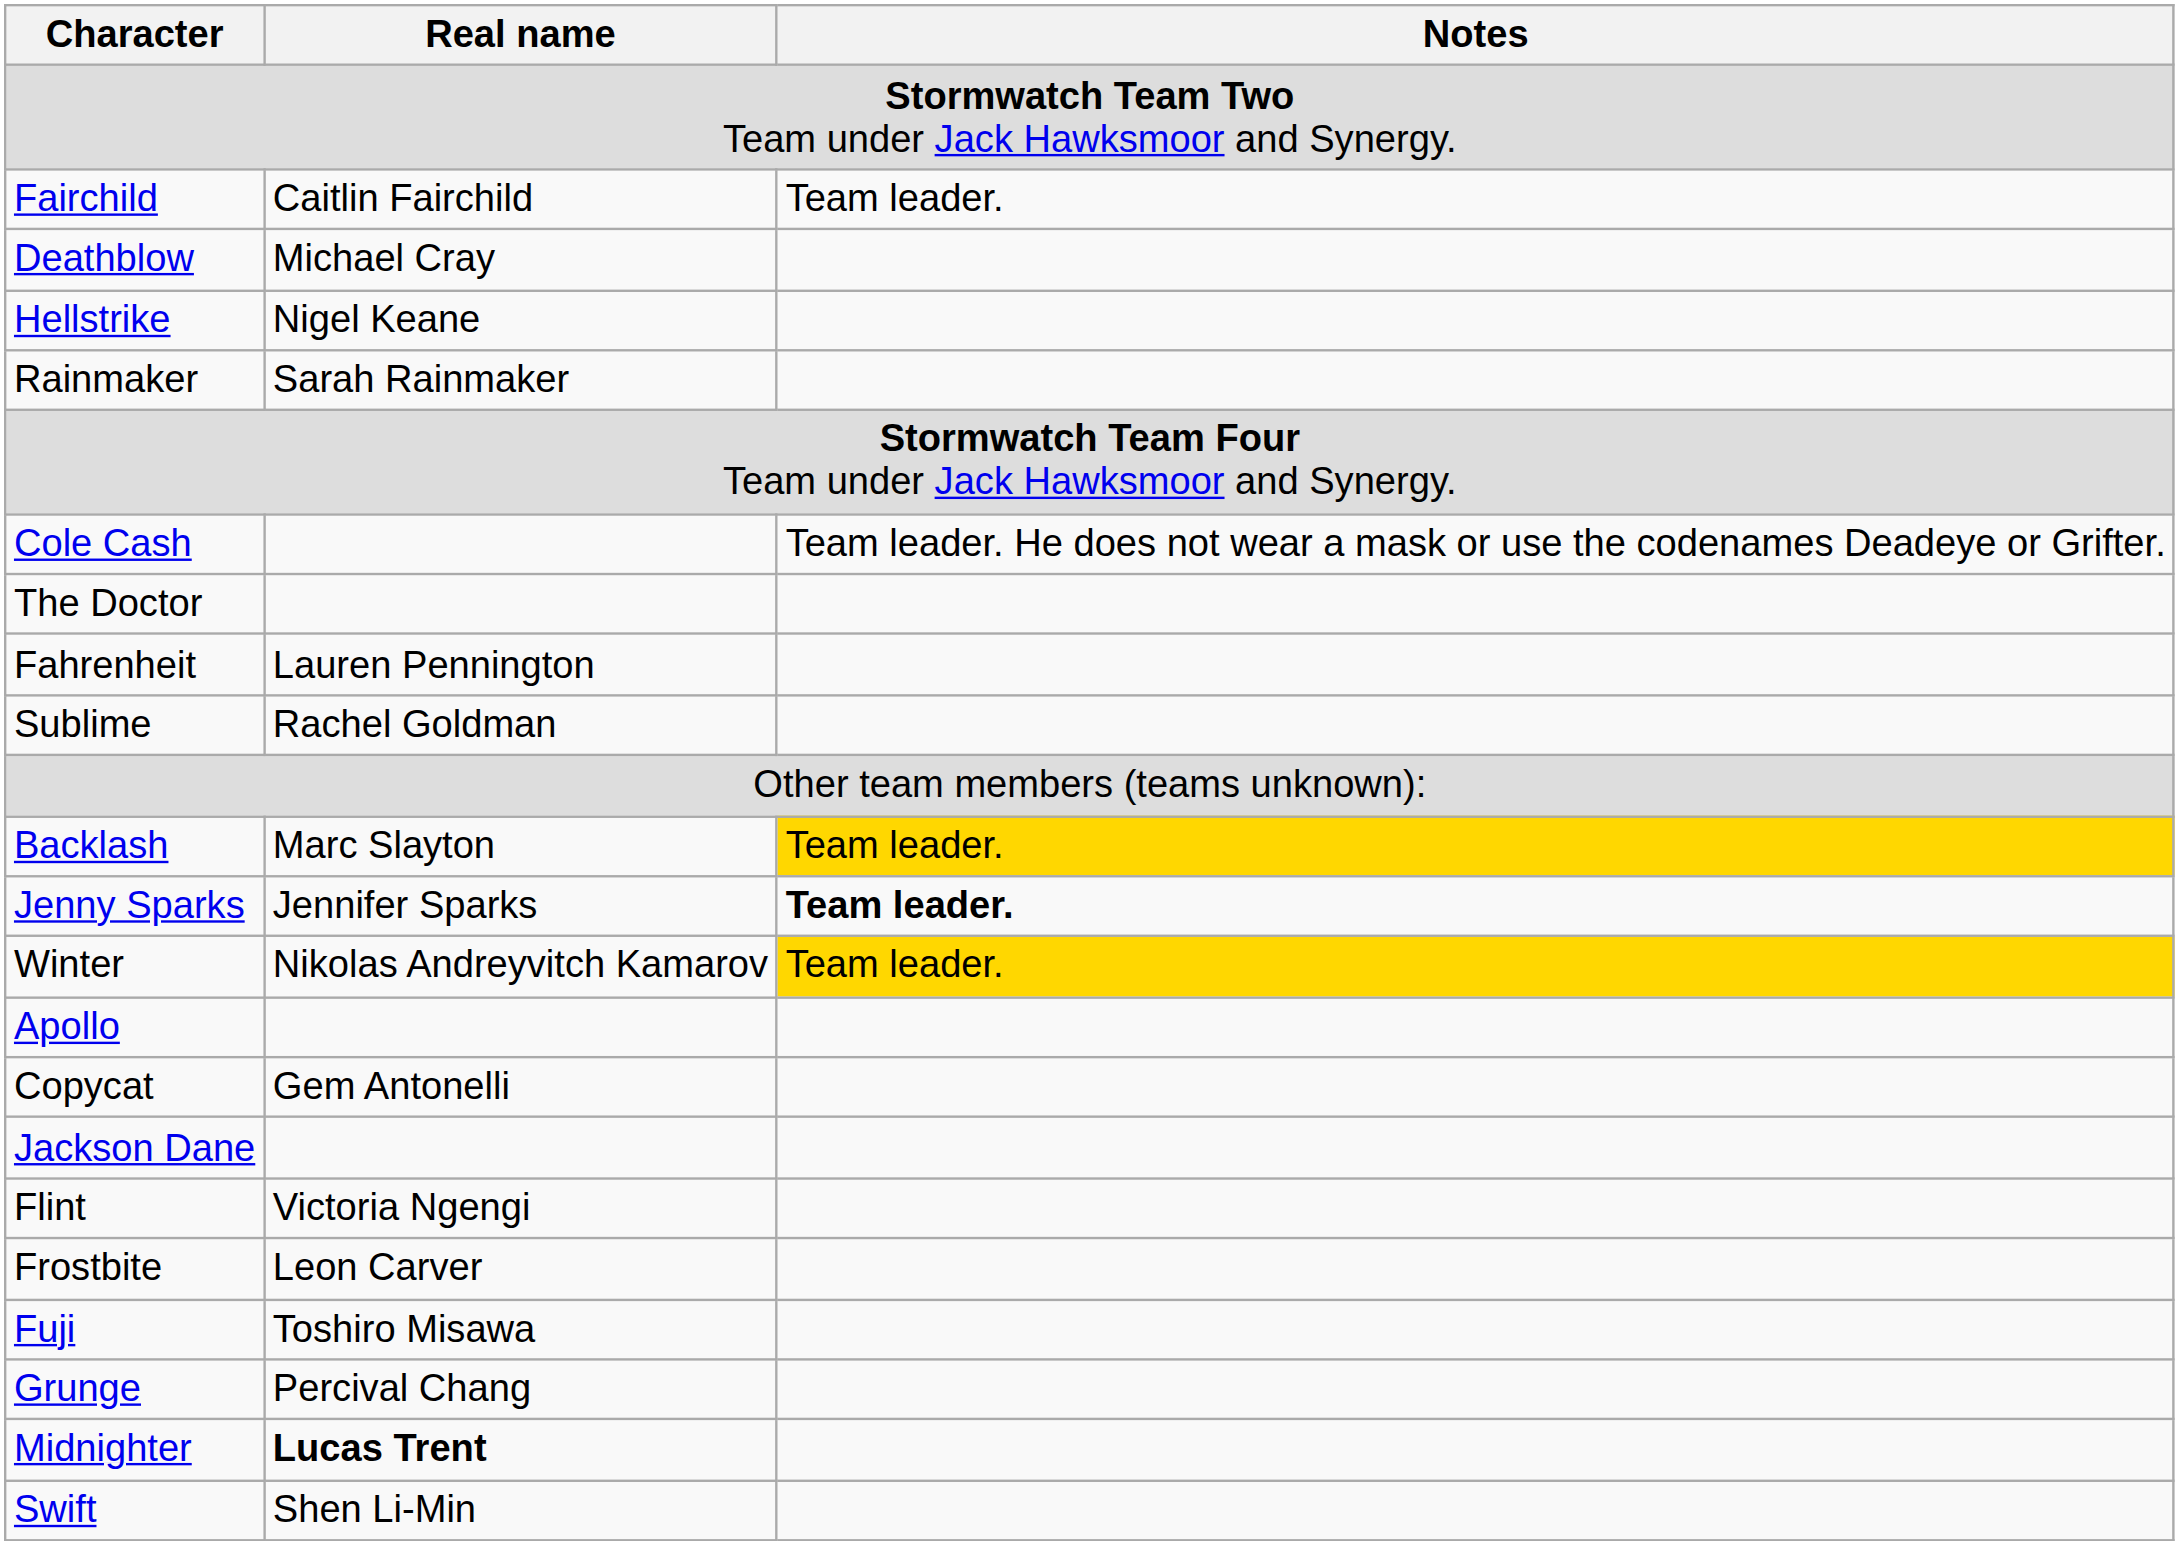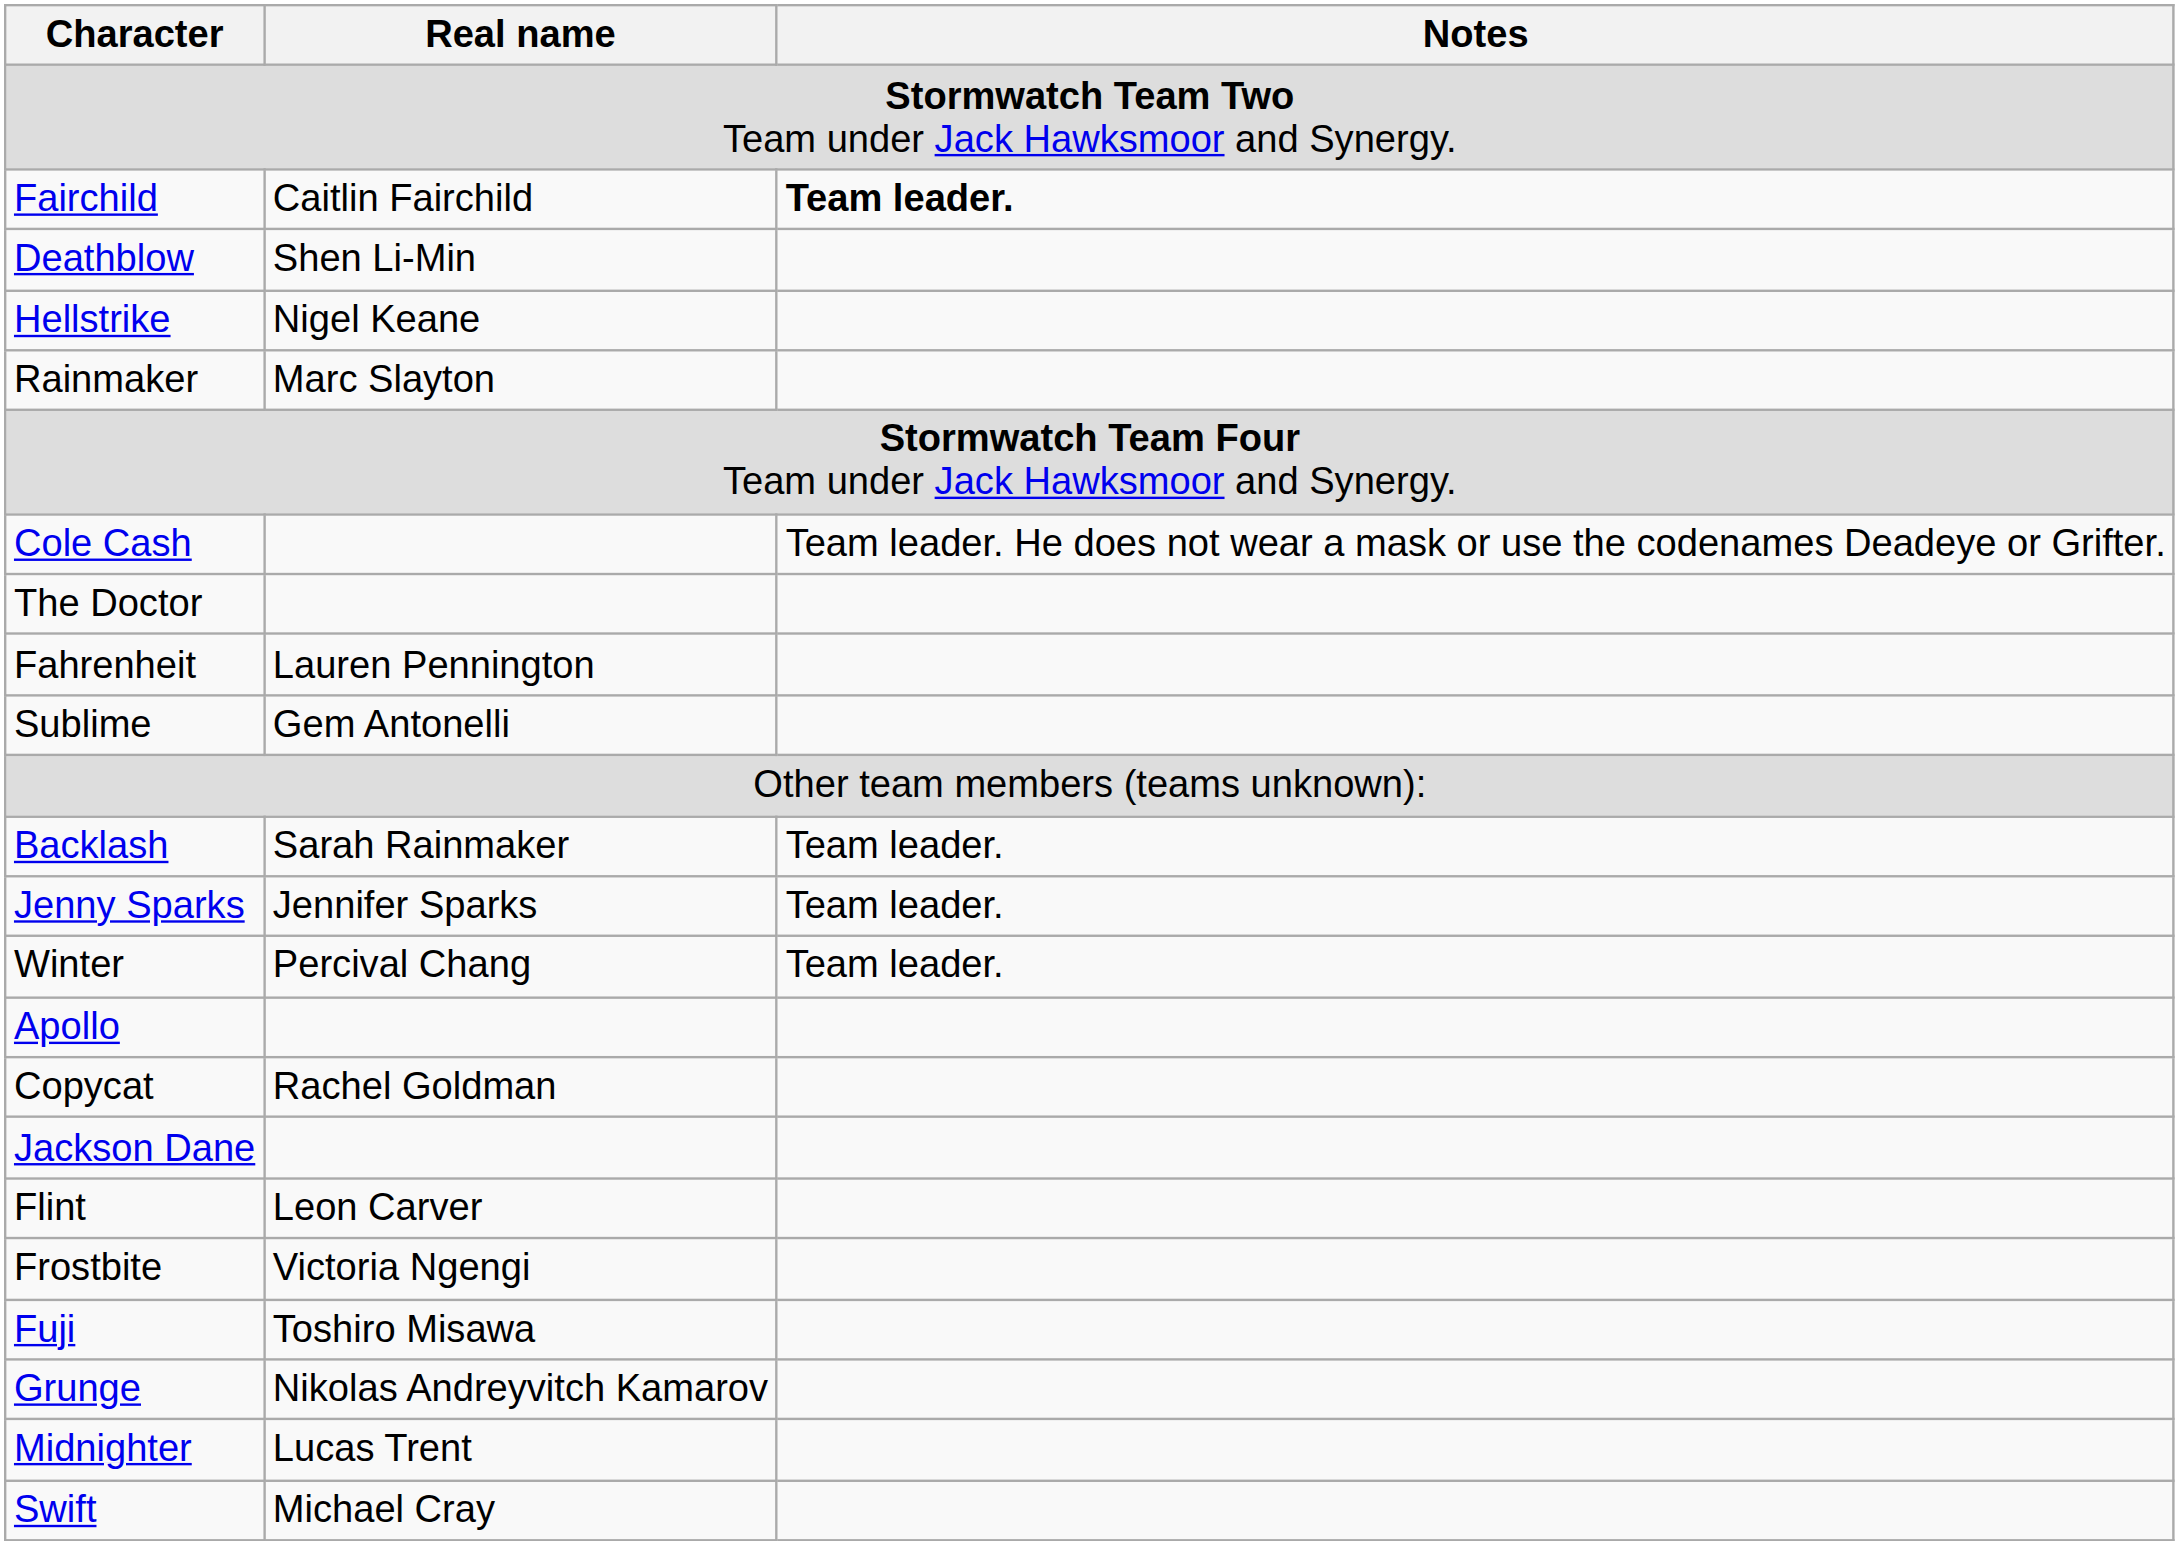(895, 198) normal -> (900, 198) bold
(384, 258) Michael Cray -> (374, 258) Shen Li-Min
(421, 379) Sarah Rainmaker -> (384, 379) Marc Slayton
(415, 724) Rachel Goldman -> (391, 724) Gem Antonelli
(384, 845) Marc Slayton -> (421, 845) Sarah Rainmaker
(895, 845) gold background -> (895, 845) no background
(900, 905) bold -> (895, 905) normal
(520, 965) Nikolas Andreyvitch Kamarov -> (402, 965) Percival Chang
(895, 965) gold background -> (895, 965) no background
(391, 1086) Gem Antonelli -> (415, 1086) Rachel Goldman
(402, 1207) Victoria Ngengi -> (378, 1207) Leon Carver
(378, 1267) Leon Carver -> (402, 1267) Victoria Ngengi
(402, 1388) Percival Chang -> (520, 1388) Nikolas Andreyvitch Kamarov
(380, 1449) bold -> (372, 1449) normal
(374, 1509) Shen Li-Min -> (384, 1509) Michael Cray
